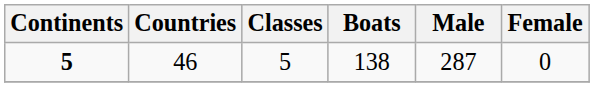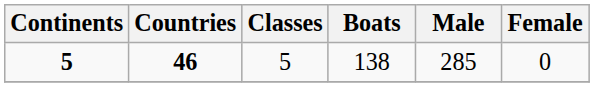(185, 61) normal -> (185, 61) bold
(458, 61) 287 -> (458, 61) 285
